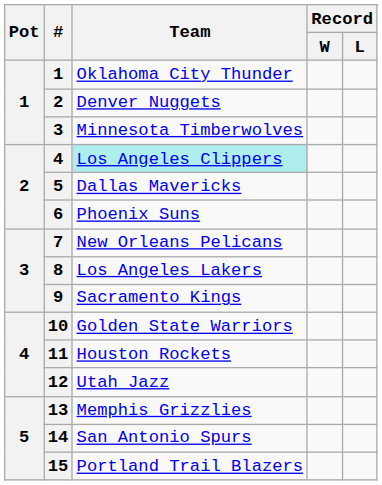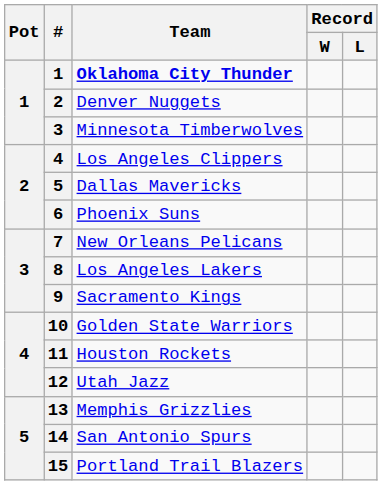(185, 75) normal -> (185, 75) bold
(180, 158) paleturquoise background -> (180, 158) no background
